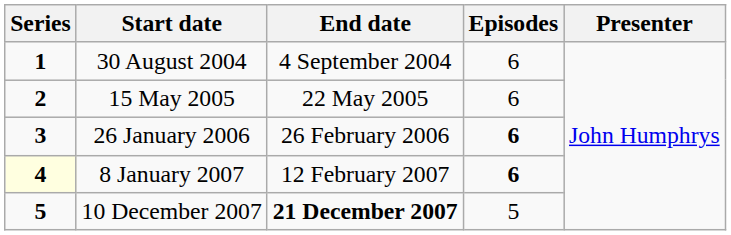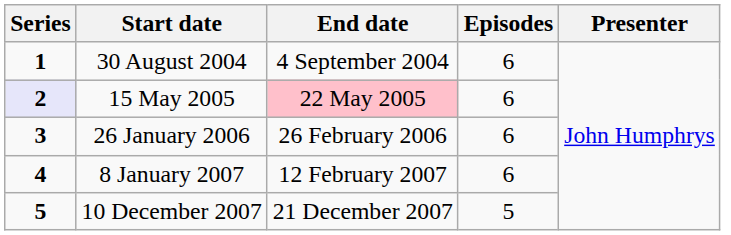(40, 98) no background -> (40, 98) lavender background
(365, 98) no background -> (363, 98) pink background
(513, 135) bold -> (509, 135) normal
(40, 173) lightyellow background -> (40, 173) no background
(513, 173) bold -> (509, 173) normal
(365, 211) bold -> (363, 211) normal
